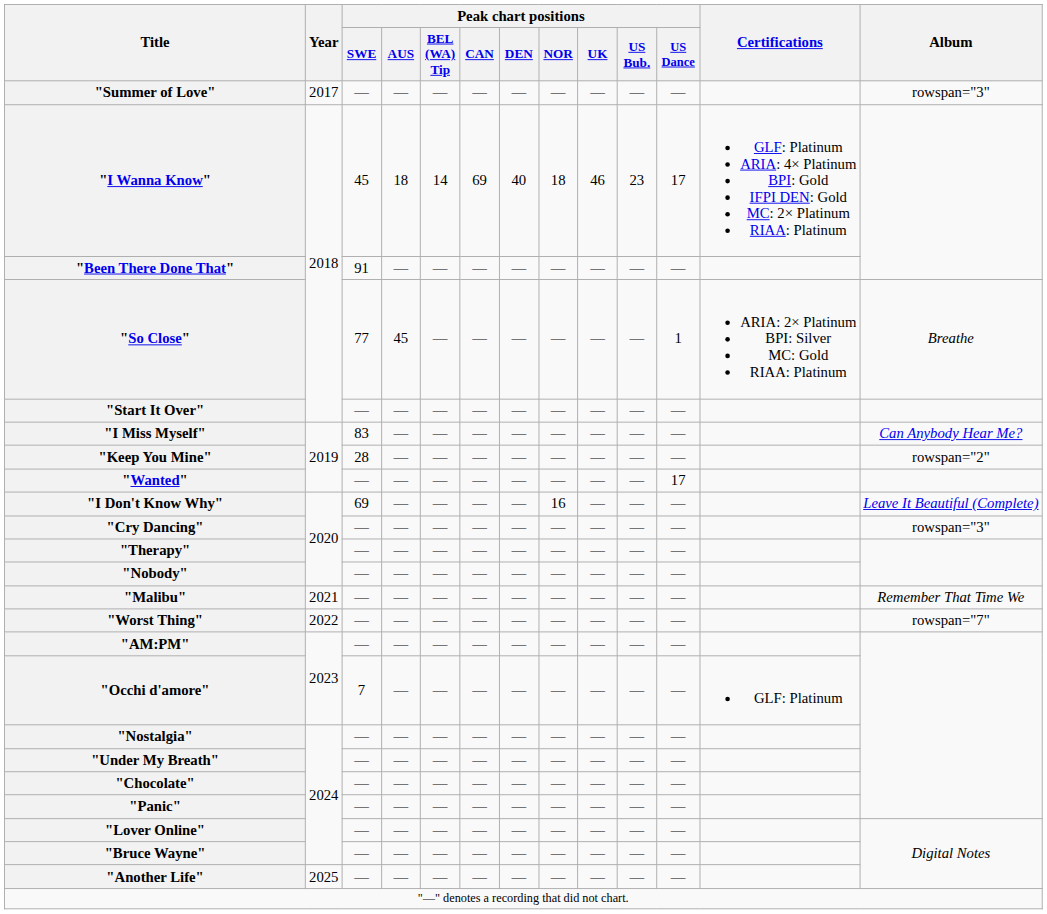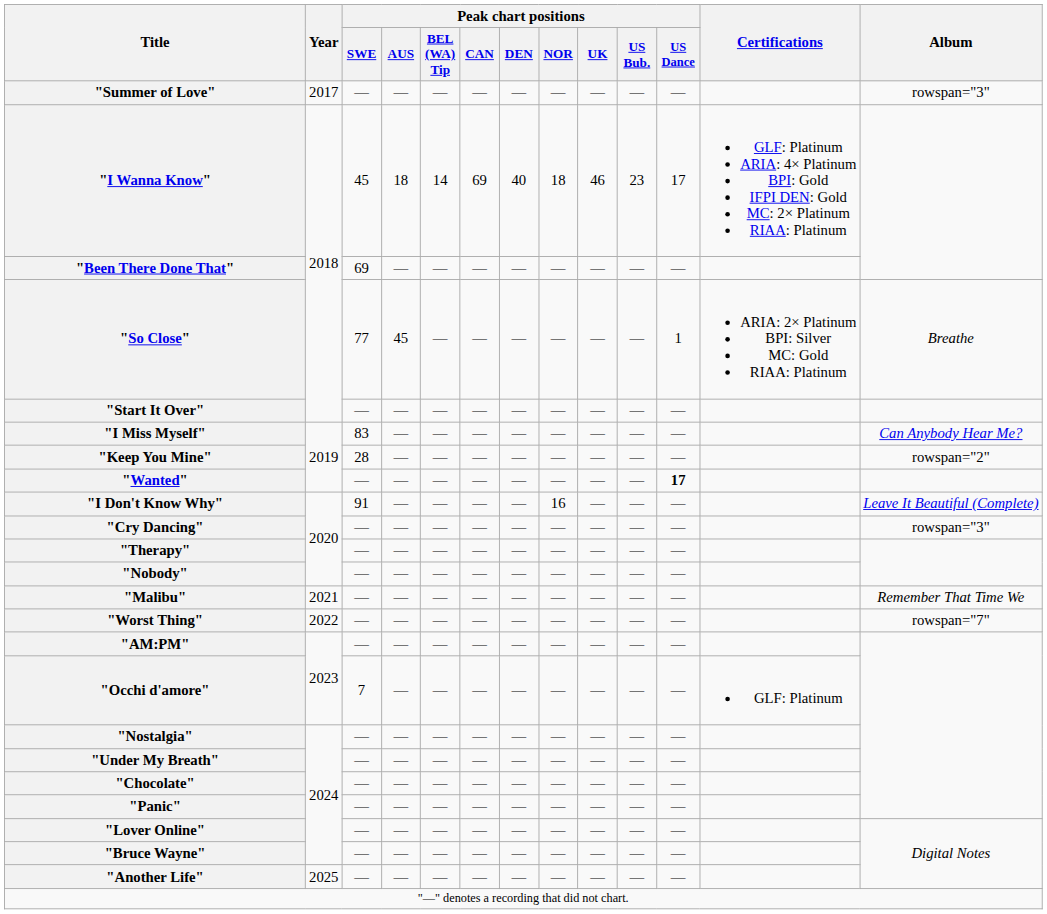(362, 268) 91 -> (362, 268) 69
(678, 480) normal -> (678, 480) bold
(362, 503) 69 -> (362, 503) 91
